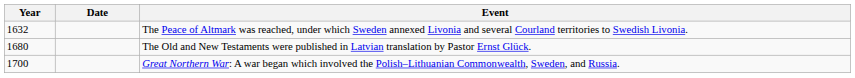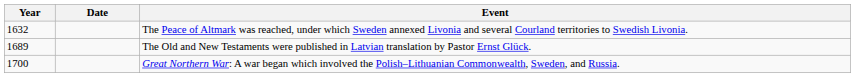(18, 47) 1680 -> (18, 47) 1689
